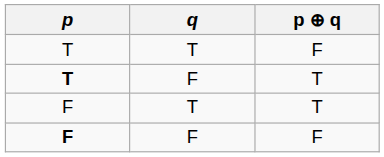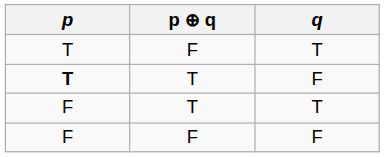columns swapped: (192, 19) <-> (317, 20)
(68, 136) bold -> (68, 136) normal
